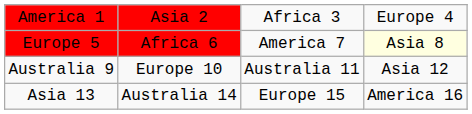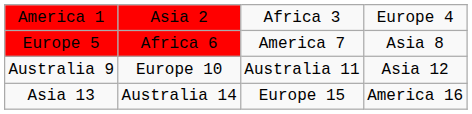(415, 44) lightyellow background -> (415, 44) no background
